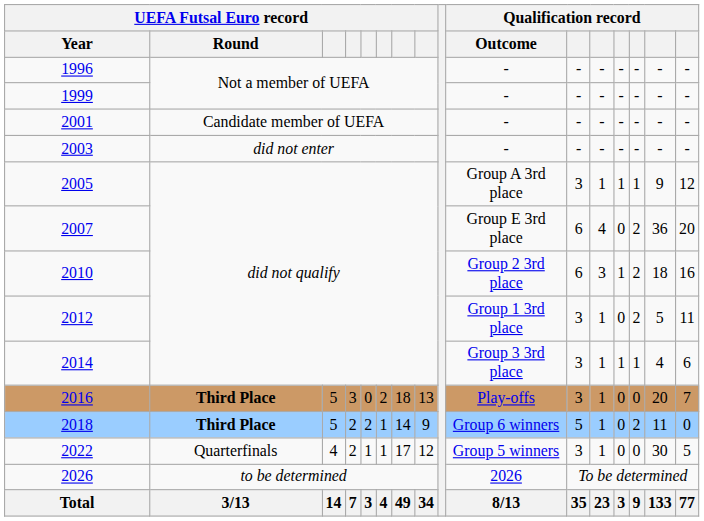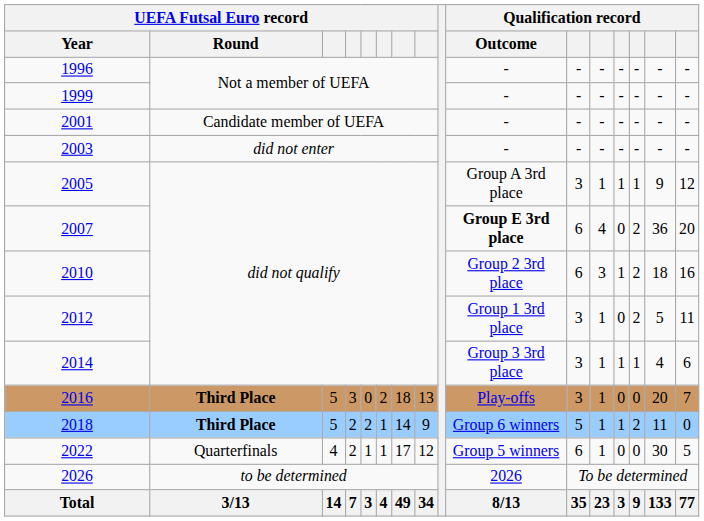(506, 228) normal -> (506, 228) bold
(621, 424) 0 -> (621, 424) 1
(579, 451) 3 -> (579, 451) 6
